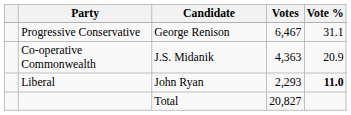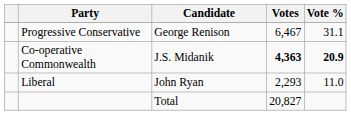(288, 57) normal -> (288, 57) bold
(333, 57) normal -> (333, 57) bold
(334, 82) bold -> (334, 82) normal
